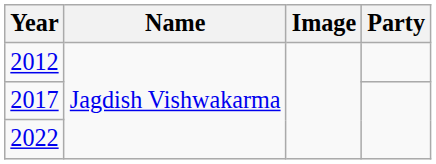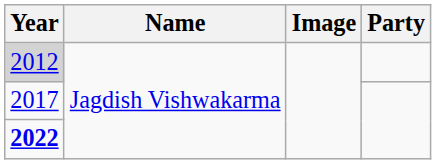(34, 61) no background -> (34, 61) lightgrey background
(34, 138) normal -> (34, 138) bold
